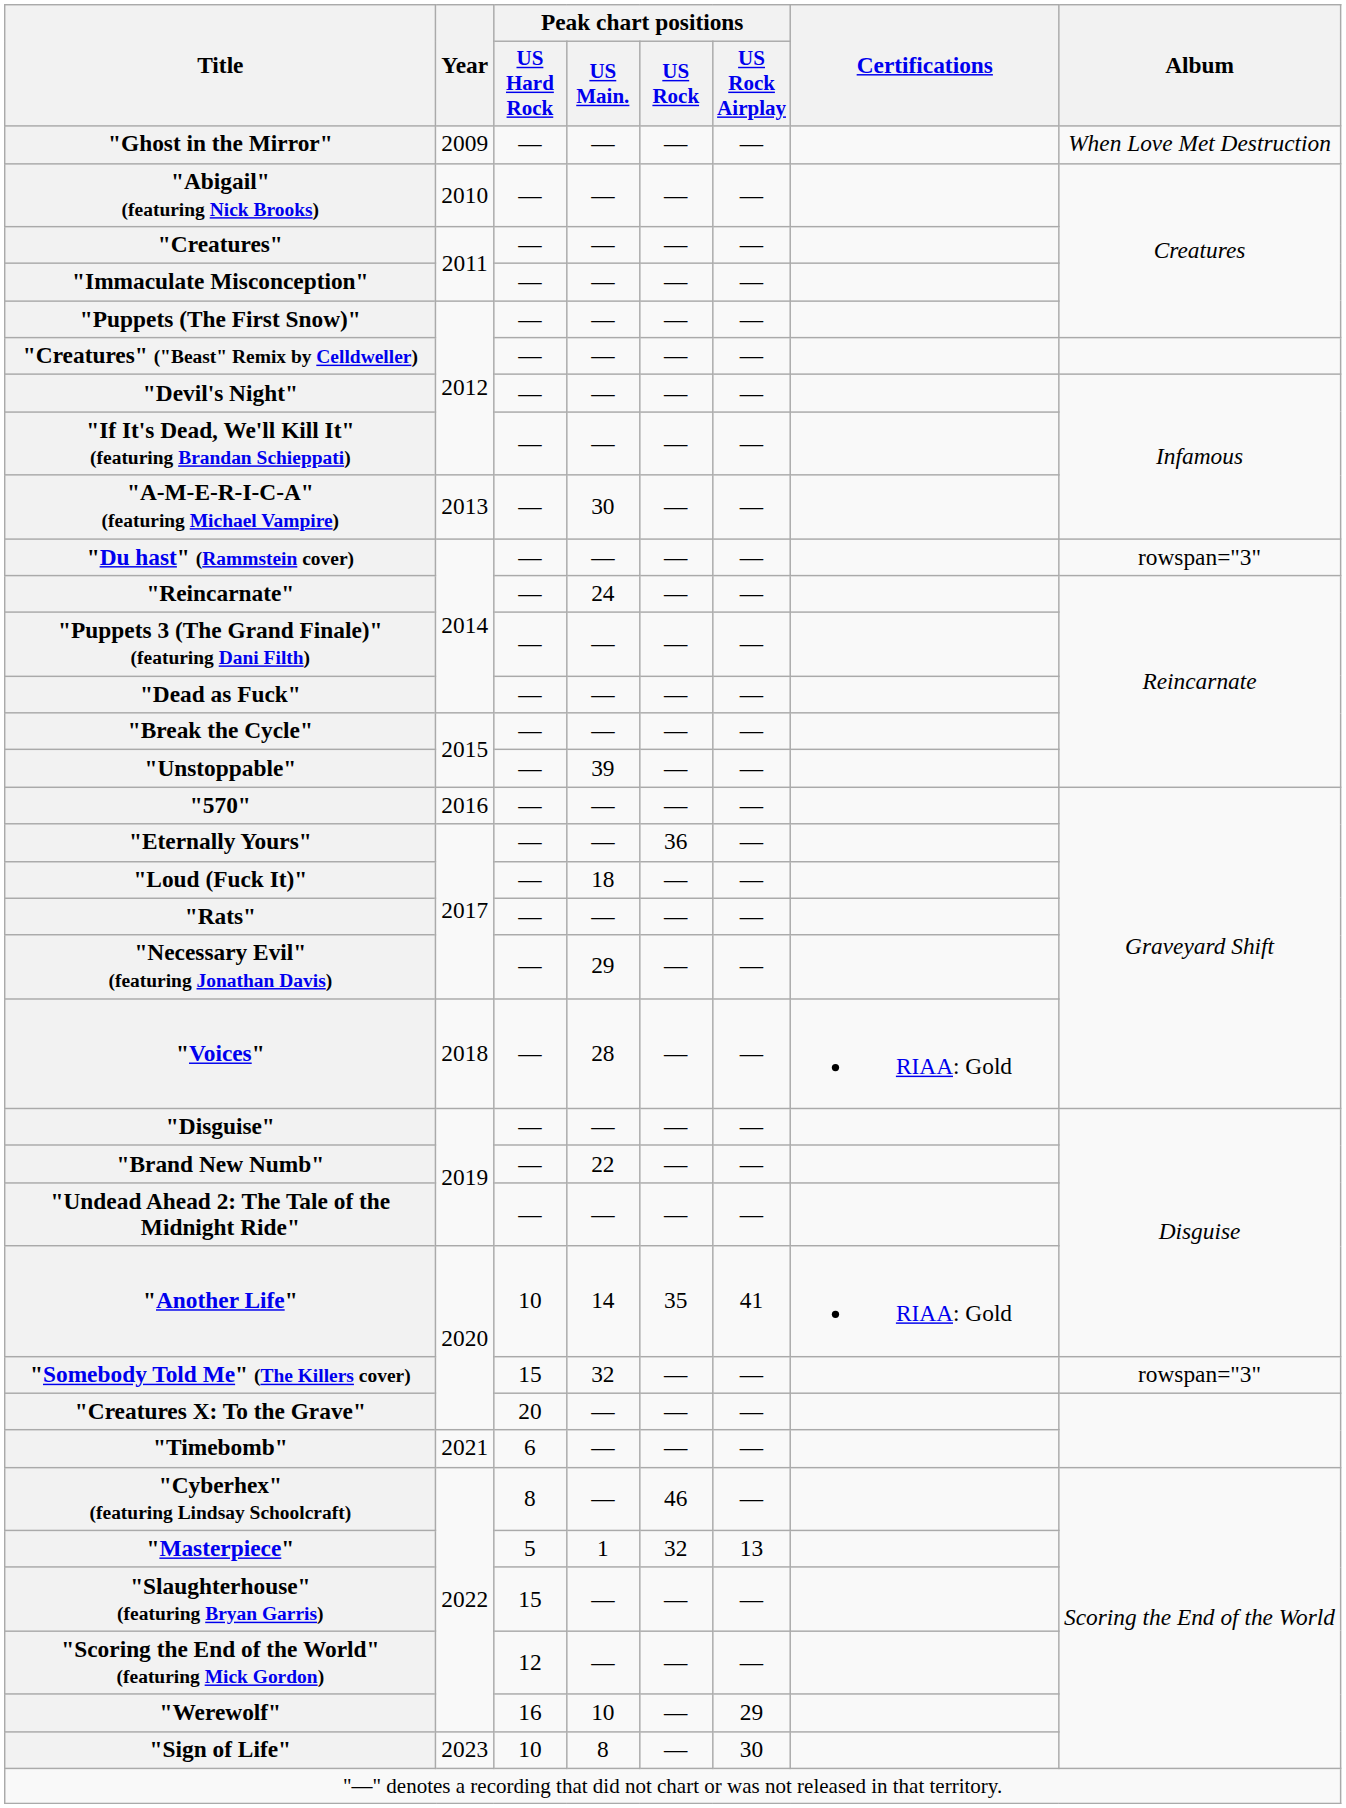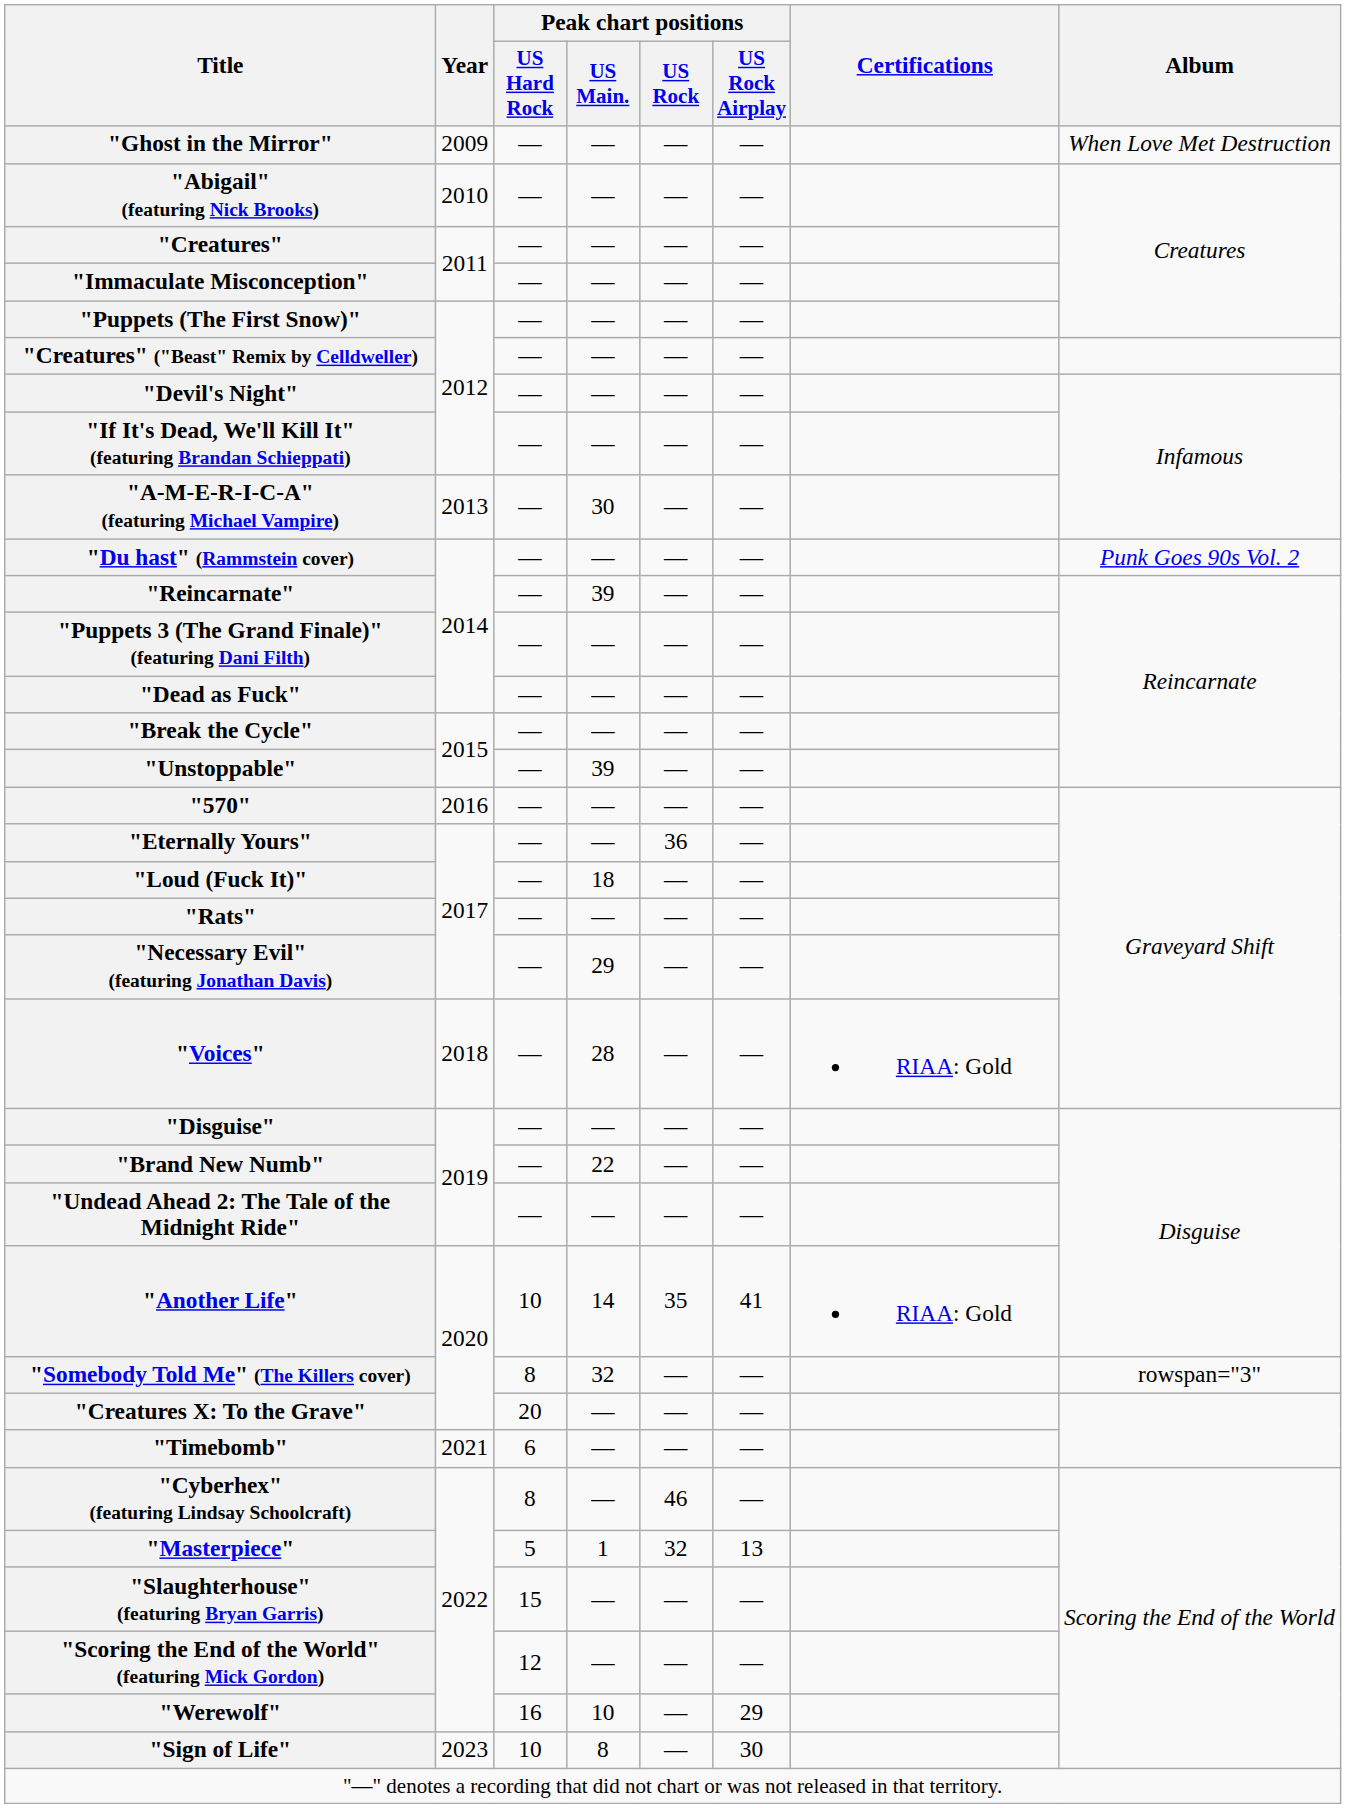(1200, 556) rowspan="3" -> (1200, 556) Punk Goes 90s Vol. 2
(603, 593) 24 -> (603, 593) 39
(530, 1374) 15 -> (530, 1374) 8
